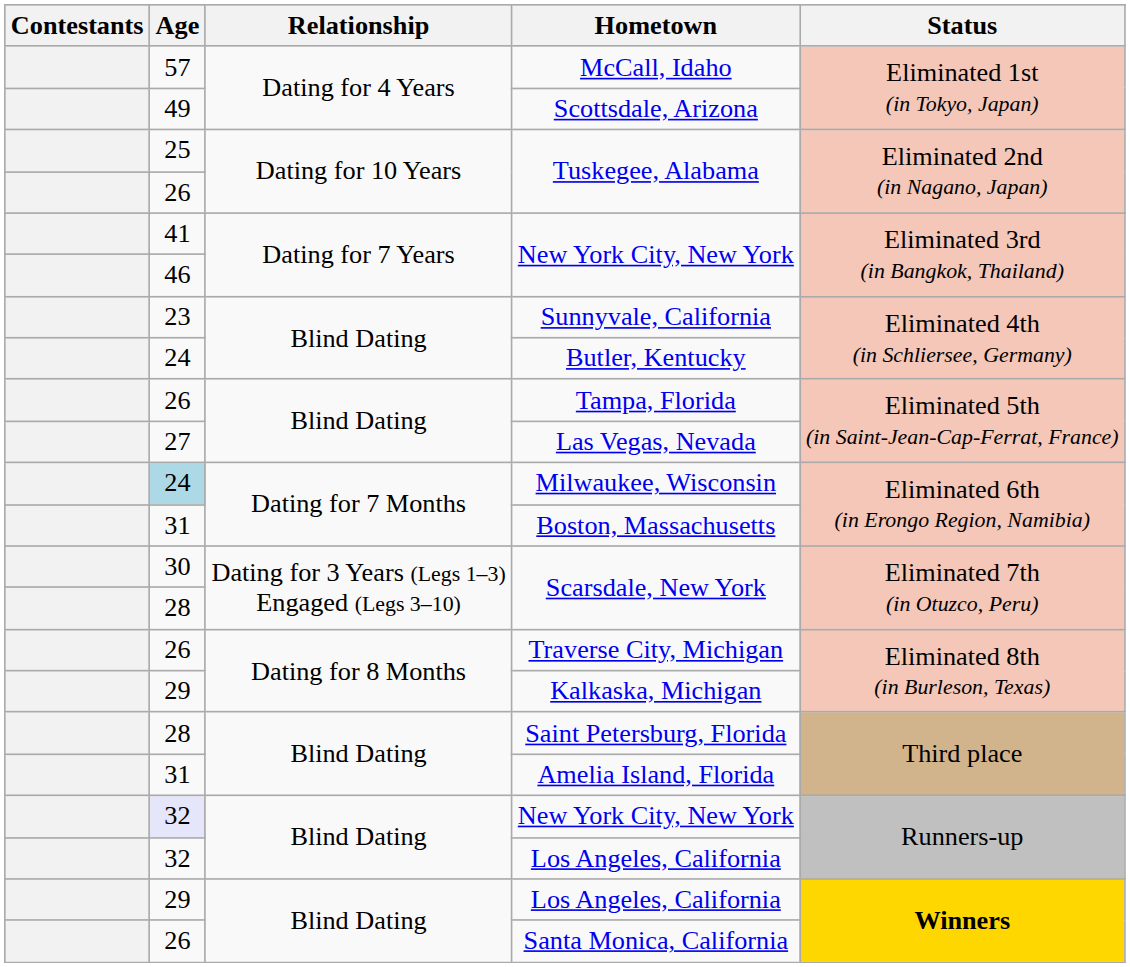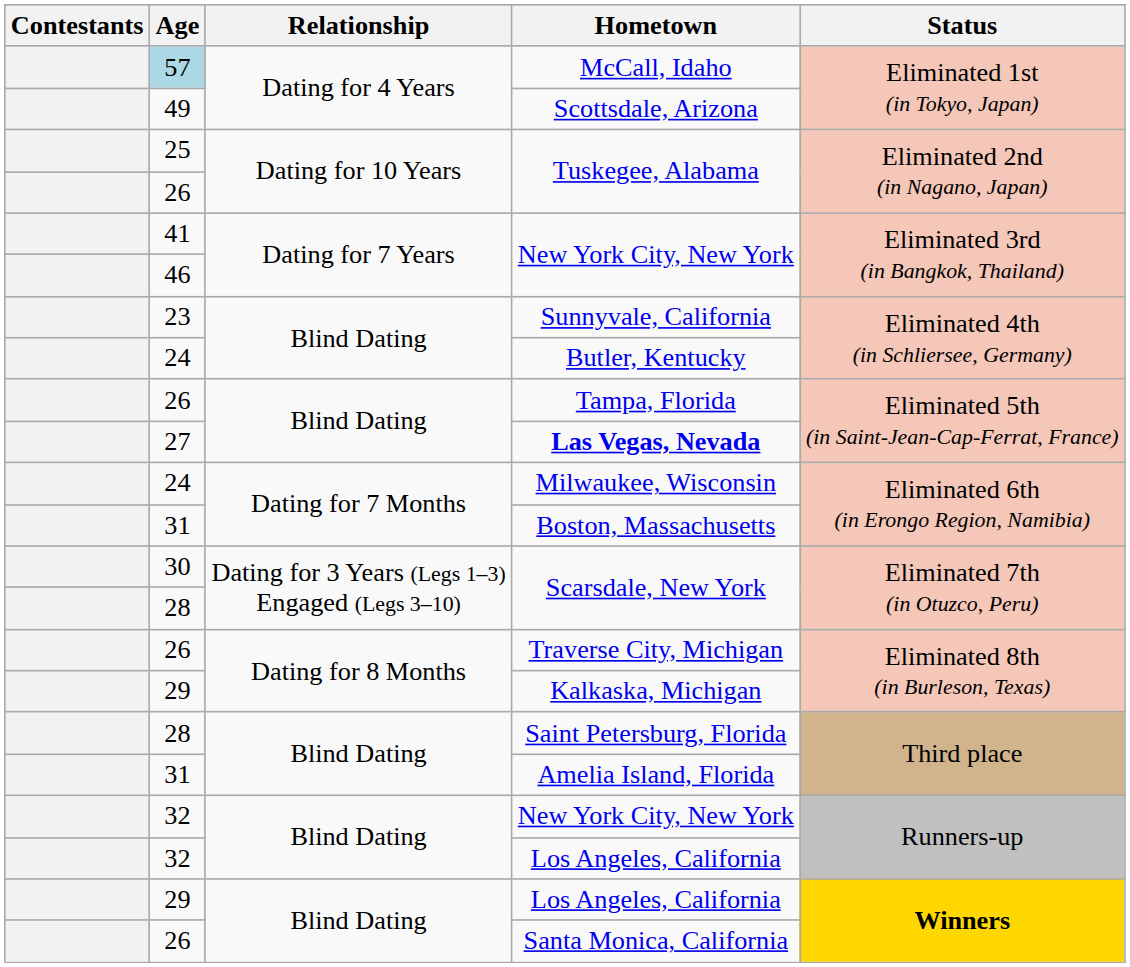(177, 66) no background -> (177, 66) lightblue background
(656, 441) normal -> (656, 441) bold
(177, 483) lightblue background -> (177, 483) no background
(177, 815) lavender background -> (177, 815) no background
